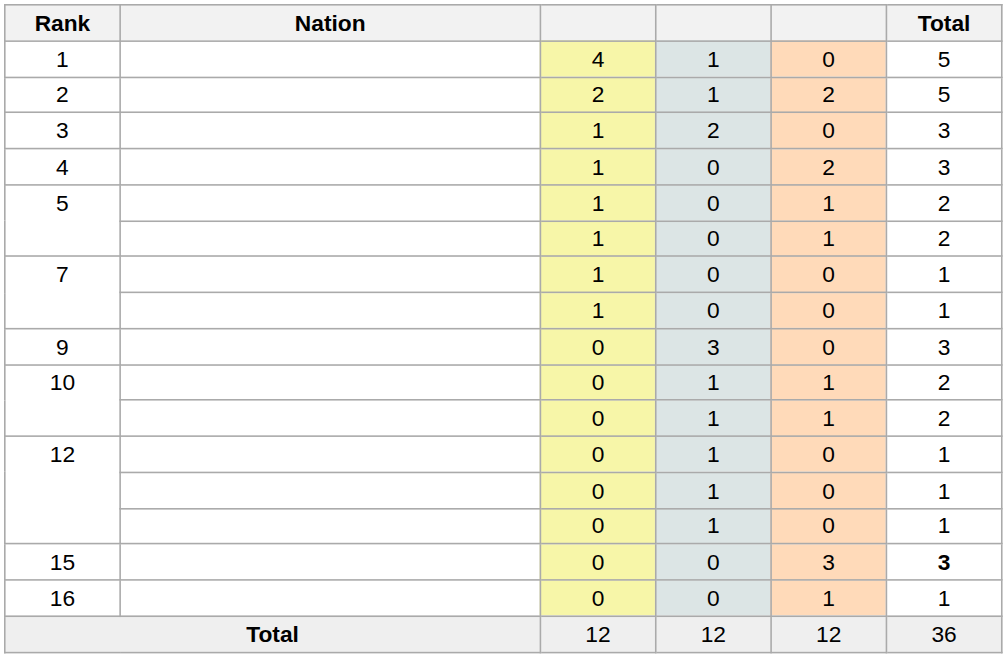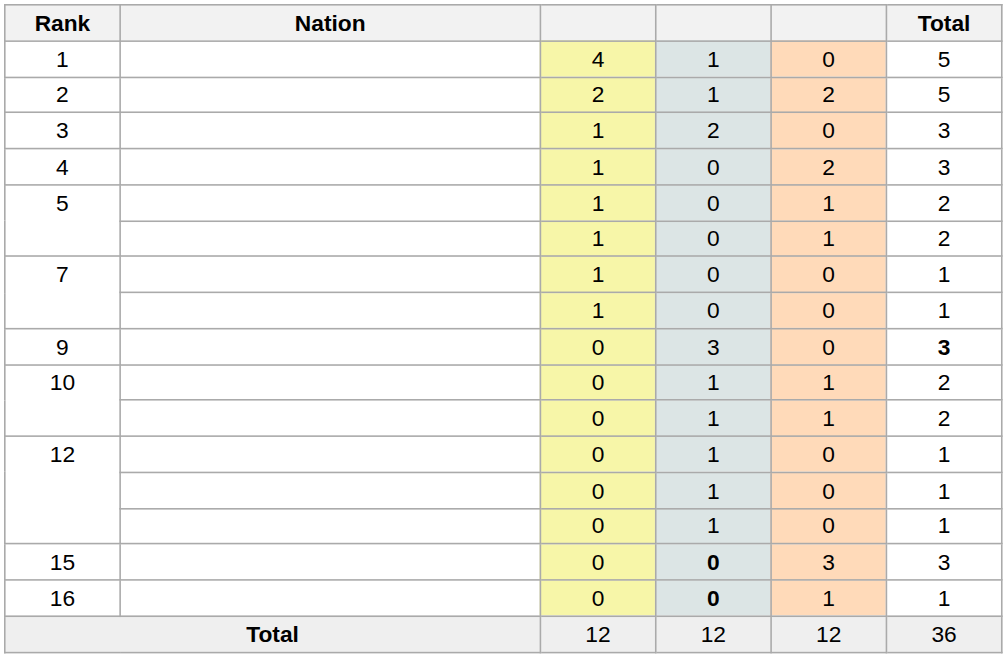(944, 347) normal -> (944, 347) bold
(713, 562) normal -> (713, 562) bold
(944, 562) bold -> (944, 562) normal
(713, 598) normal -> (713, 598) bold
